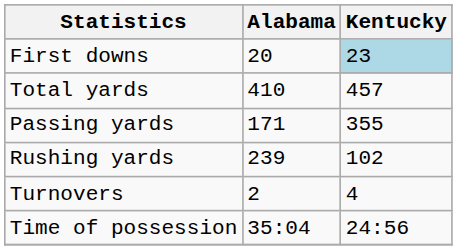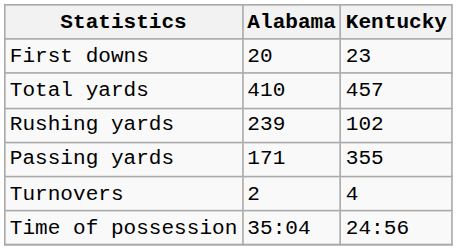(358, 56) lightblue background -> (358, 56) no background
rows swapped: (92, 159) <-> (92, 125)
